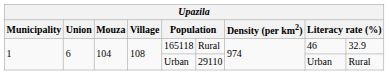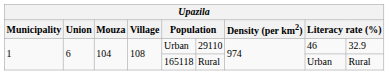(179, 46) 165118 -> (176, 46) Urban
(209, 46) Rural -> (210, 46) 29110
(176, 62) Urban -> (179, 62) 165118
(210, 62) 29110 -> (209, 62) Rural
